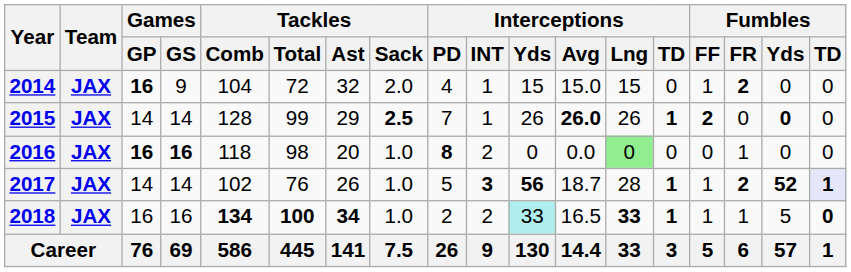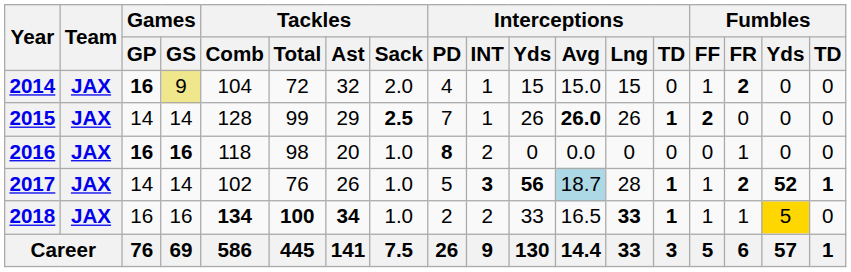(181, 86) no background -> (181, 86) khaki background
(785, 119) bold -> (785, 119) normal
(629, 151) lightgreen background -> (629, 151) no background
(581, 184) no background -> (581, 184) lightblue background
(828, 184) lavender background -> (828, 184) no background
(532, 217) paleturquoise background -> (532, 217) no background
(785, 217) no background -> (785, 217) gold background
(828, 217) bold -> (828, 217) normal
